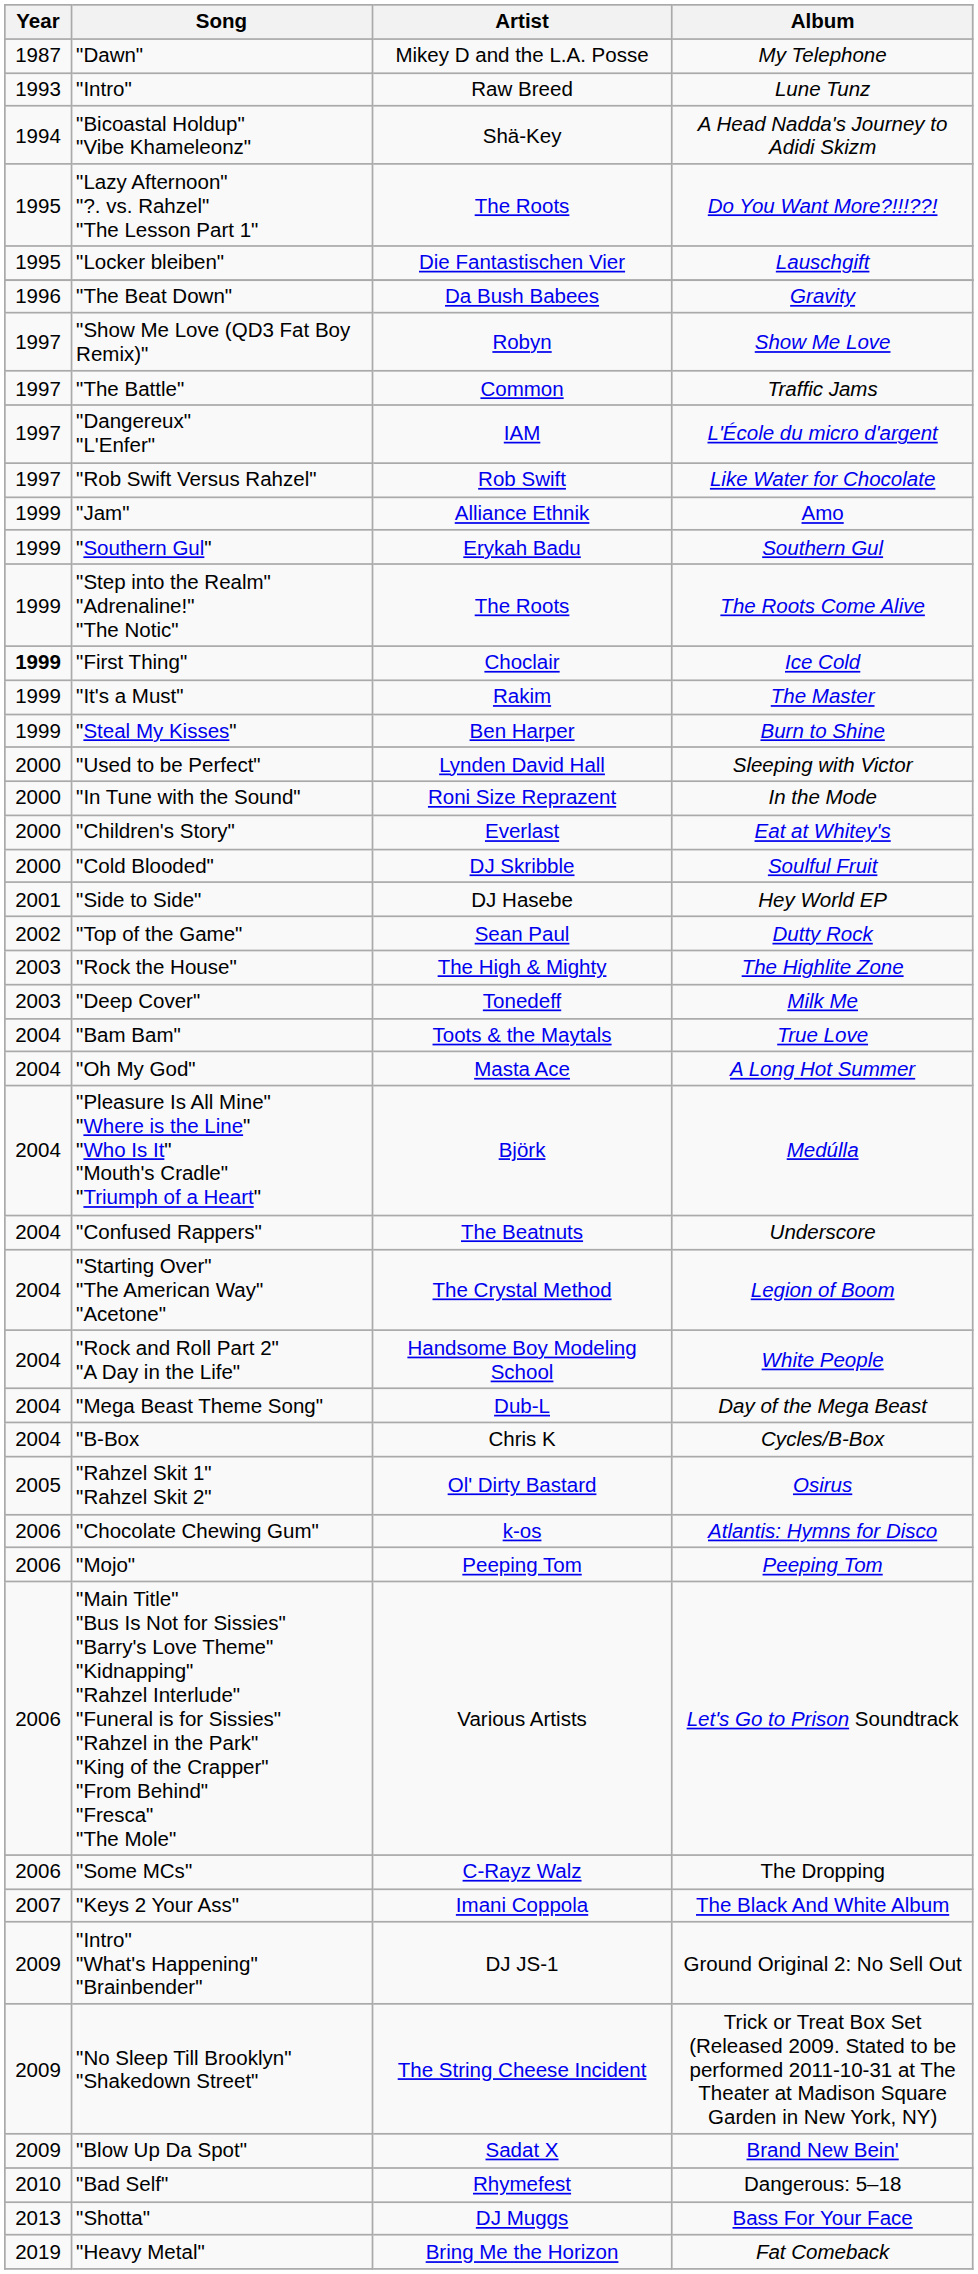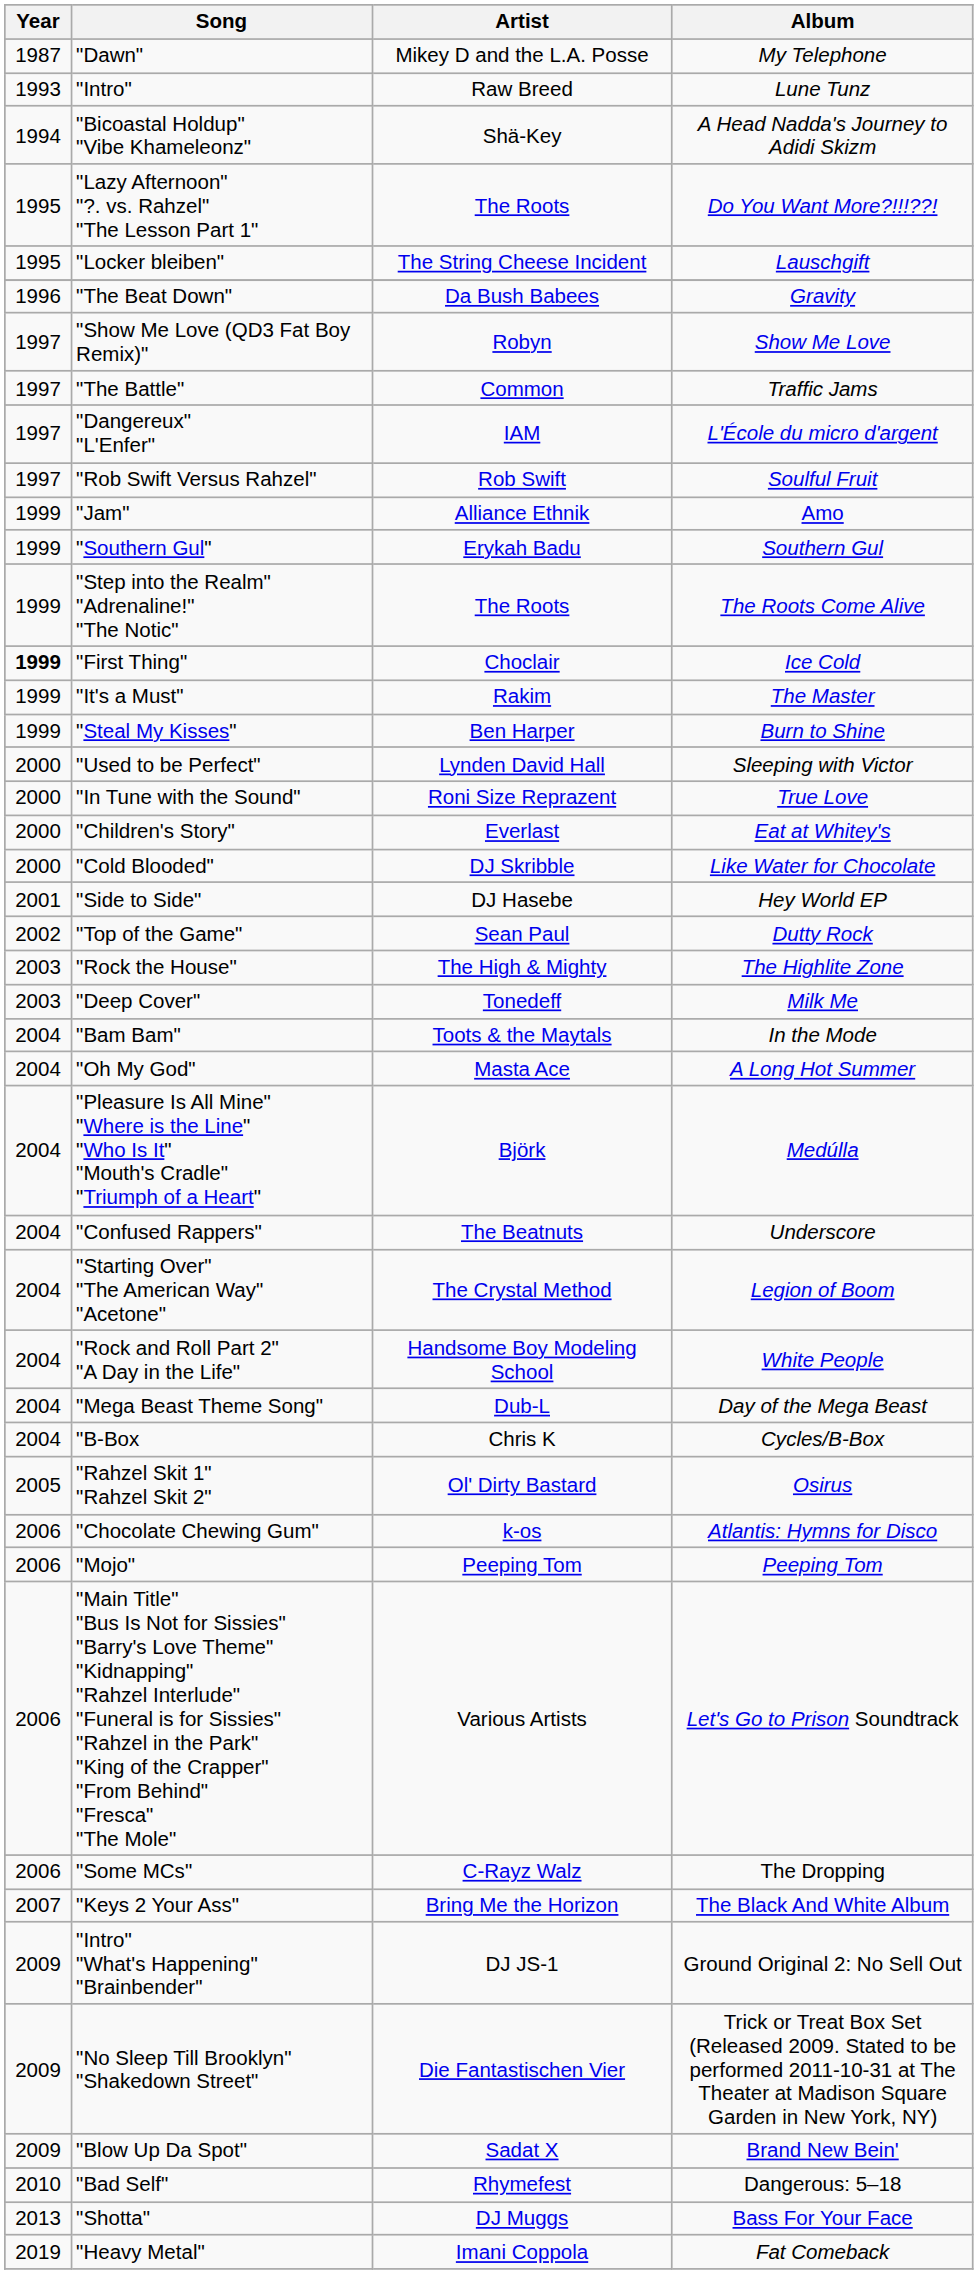(522, 263) Die Fantastischen Vier -> (522, 263) The String Cheese Incident
(823, 480) Like Water for Chocolate -> (823, 480) Soulful Fruit
(823, 798) In the Mode -> (823, 798) True Love
(823, 866) Soulful Fruit -> (823, 866) Like Water for Chocolate
(823, 1035) True Love -> (823, 1035) In the Mode
(522, 1906) Imani Coppola -> (522, 1906) Bring Me the Horizon
(522, 2069) The String Cheese Incident -> (522, 2069) Die Fantastischen Vier
(522, 2252) Bring Me the Horizon -> (522, 2252) Imani Coppola
